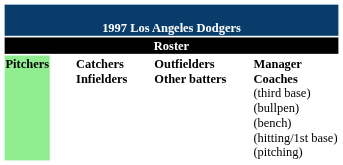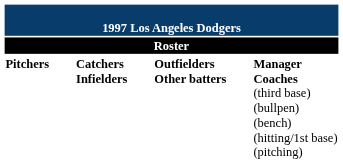(27, 63) lightgreen background -> (27, 63) no background
